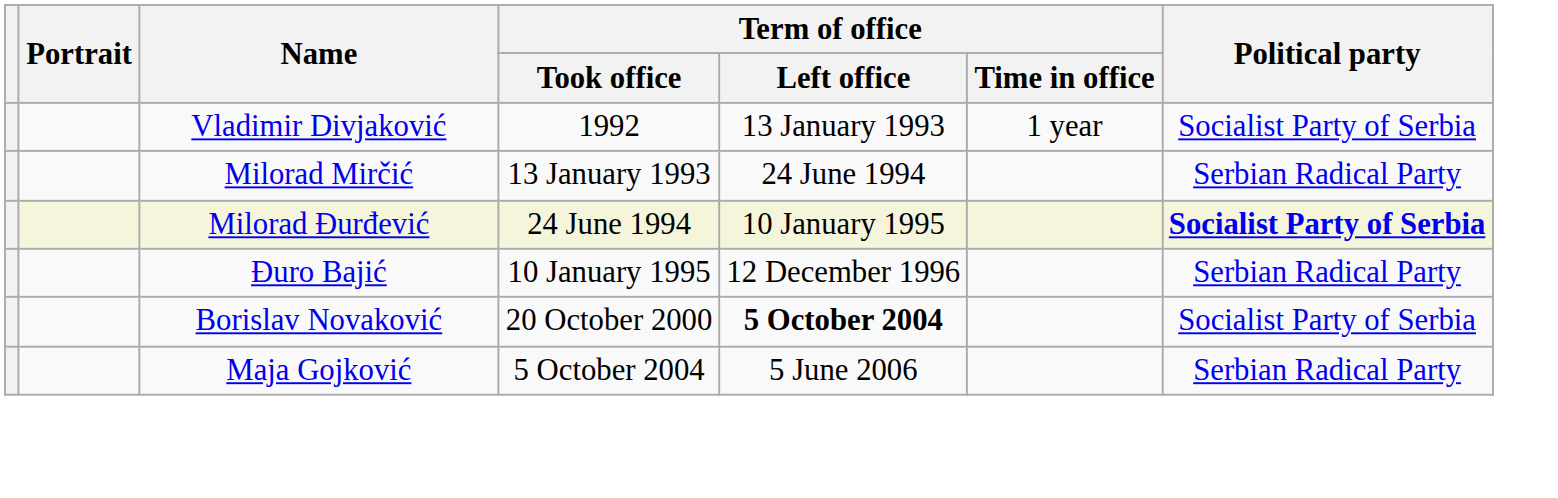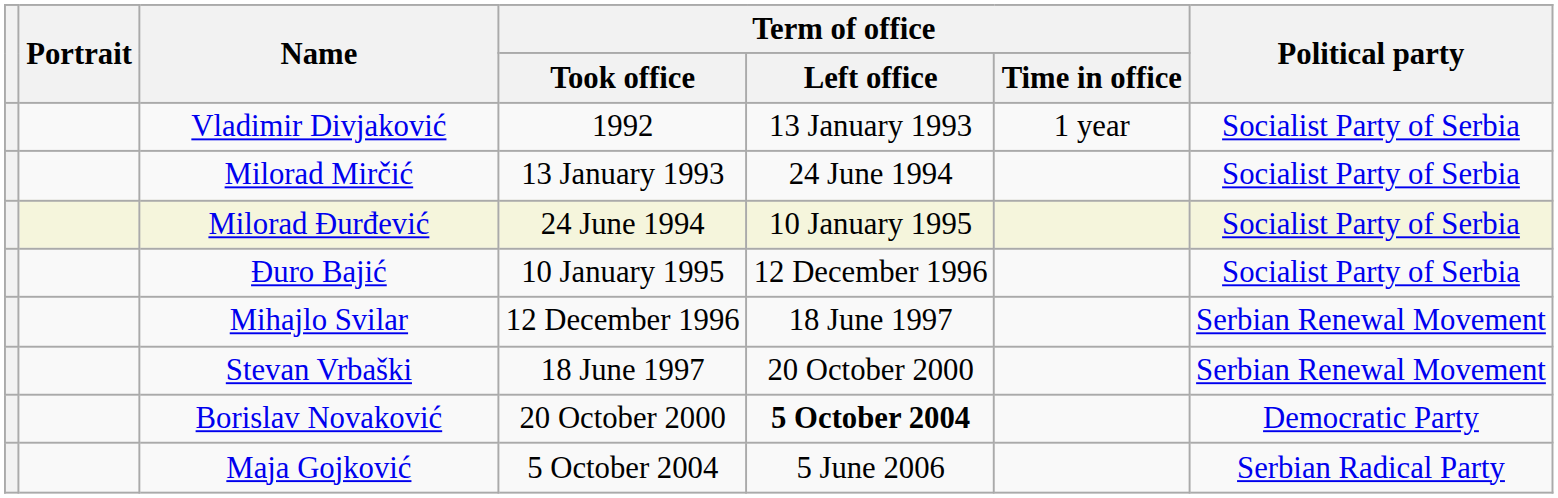(1327, 175) Serbian Radical Party -> (1371, 175) Socialist Party of Serbia
(1327, 223) bold -> (1371, 223) normal
(1327, 272) Serbian Radical Party -> (1371, 272) Socialist Party of Serbia
+ row: (319, 321)
+ row: (319, 369)
(1327, 321) Socialist Party of Serbia -> (1371, 418) Democratic Party
